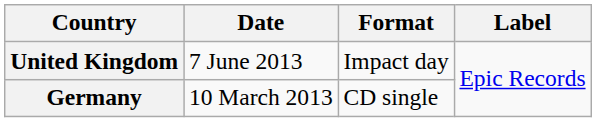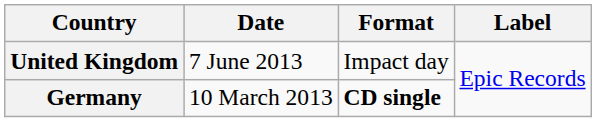(391, 97) normal -> (392, 97) bold
